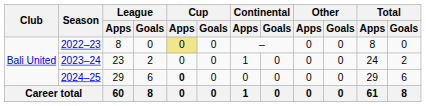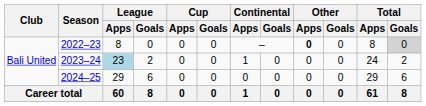(182, 45) khaki background -> (182, 45) no background
(309, 45) normal -> (309, 45) bold
(404, 45) no background -> (404, 45) lightgrey background
(118, 61) no background -> (118, 61) lightblue background
(182, 77) bold -> (182, 77) normal
